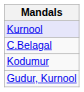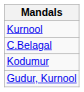(25, 29) lavender background -> (25, 29) no background
